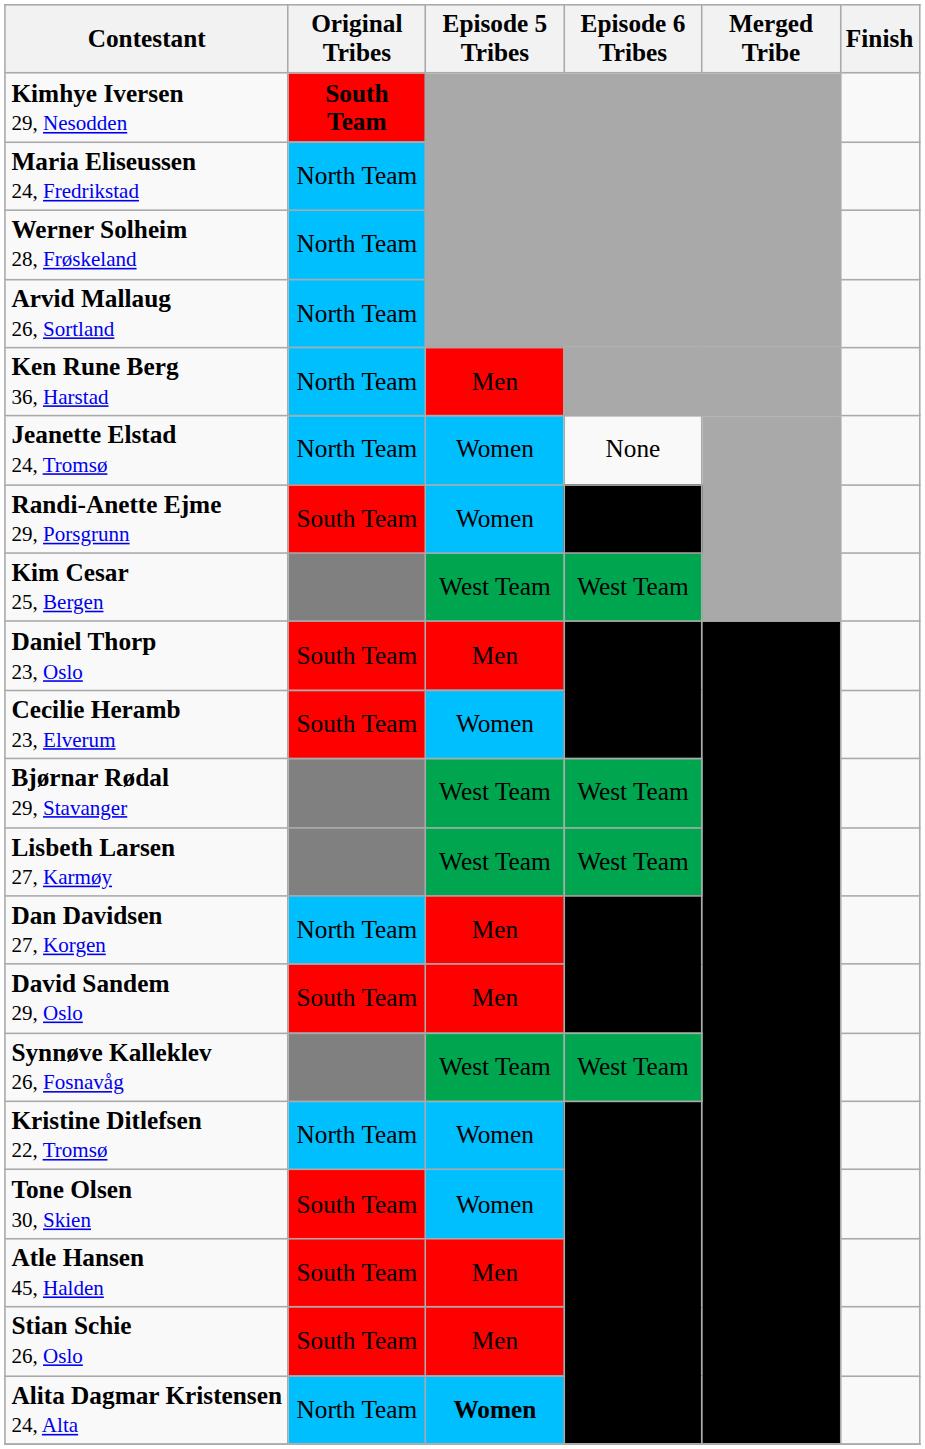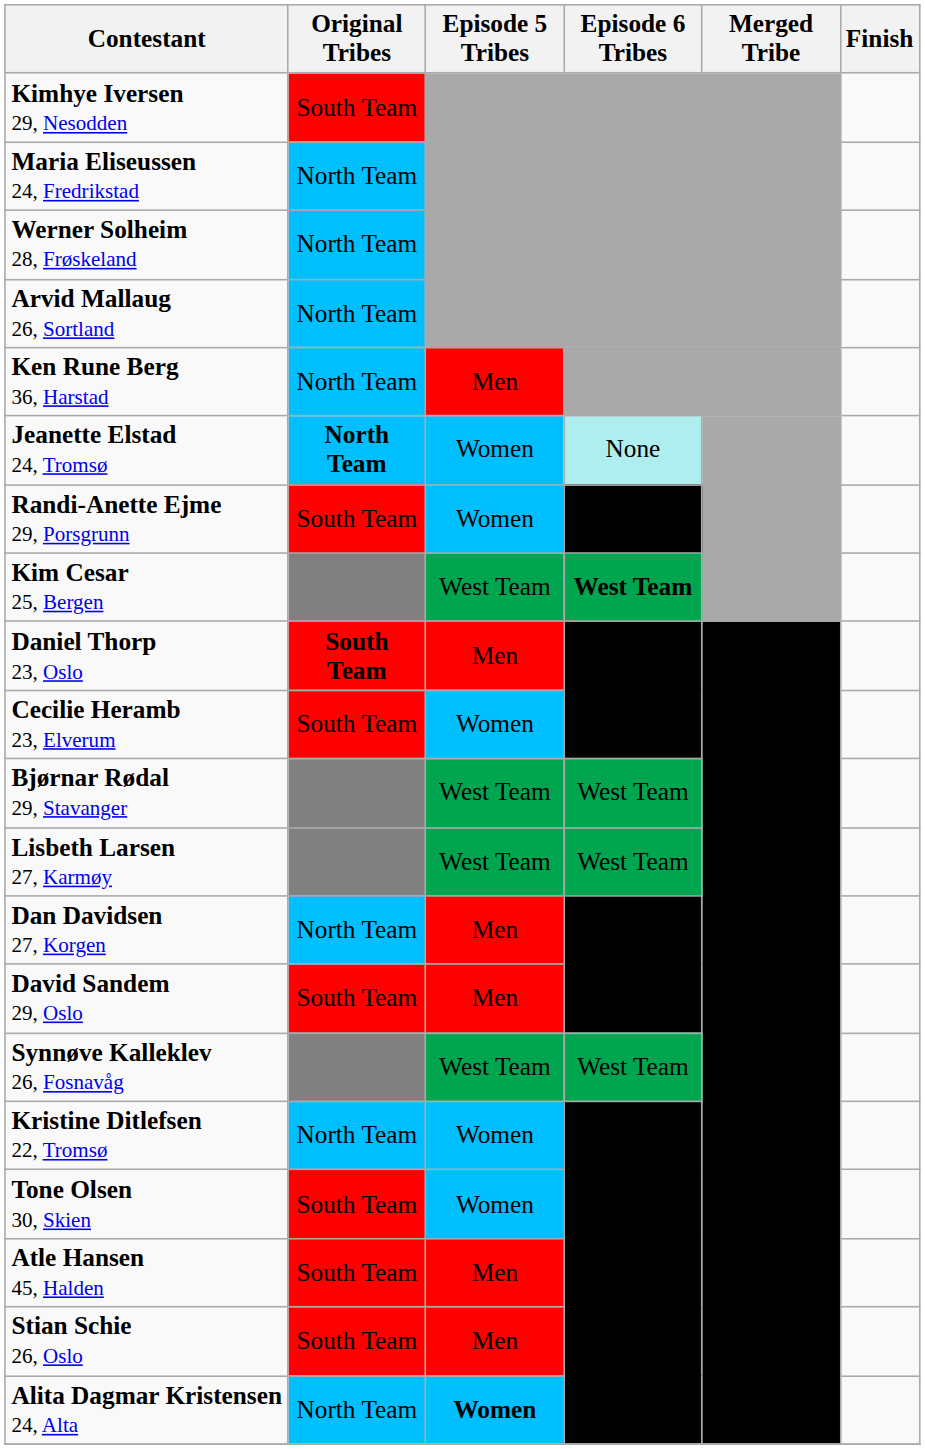(357, 107) bold -> (357, 107) normal
(357, 449) normal -> (357, 449) bold
(633, 449) no background -> (633, 449) paleturquoise background
(633, 587) normal -> (633, 587) bold
(357, 655) normal -> (357, 655) bold
